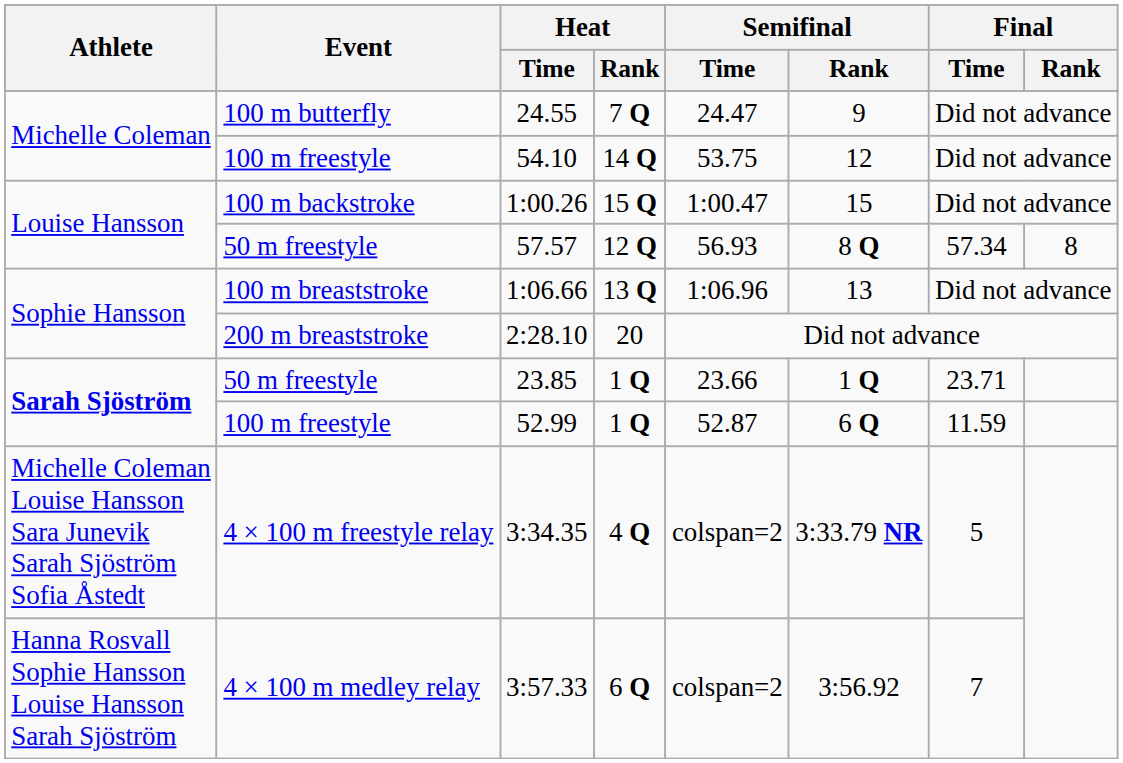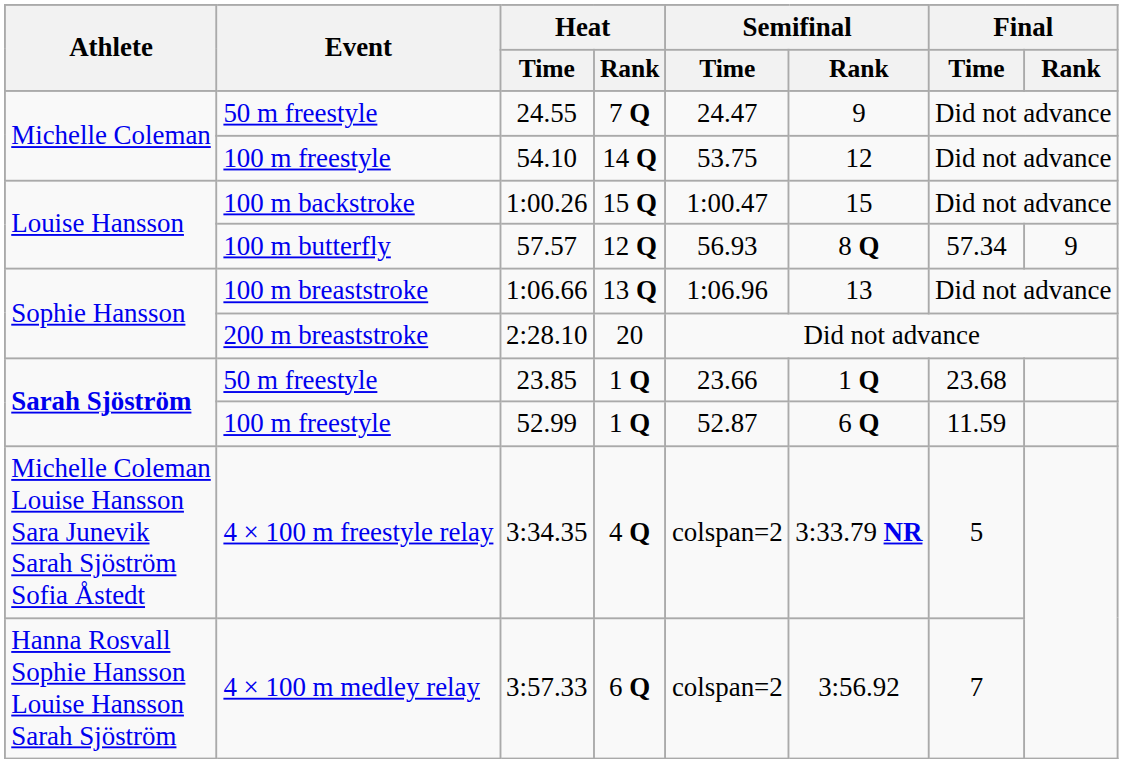(307, 113) 100 m butterfly -> (300, 113) 50 m freestyle
(300, 246) 50 m freestyle -> (307, 246) 100 m butterfly
(1071, 246) 8 -> (1071, 246) 9
(976, 380) 23.71 -> (976, 380) 23.68
